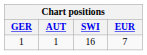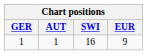(125, 42) 7 -> (125, 42) 9
